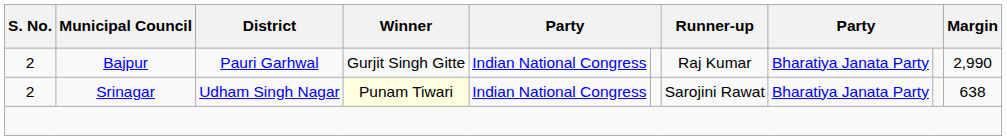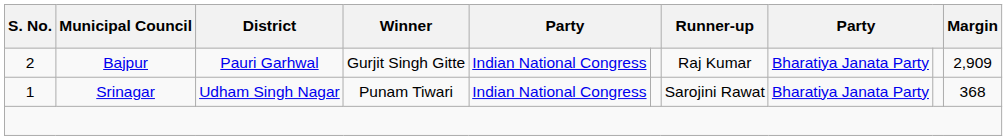(973, 62) 2,990 -> (973, 62) 2,909
(30, 91) 2 -> (30, 91) 1
(406, 91) lightyellow background -> (406, 91) no background
(973, 91) 638 -> (973, 91) 368
